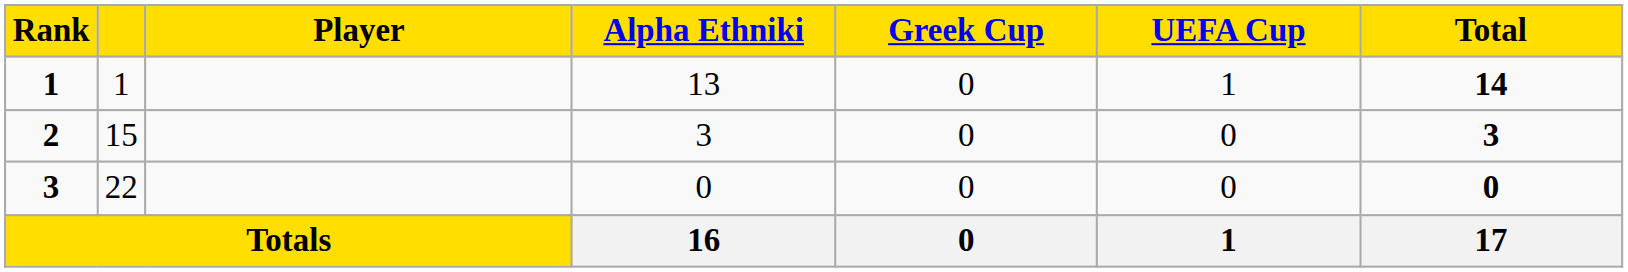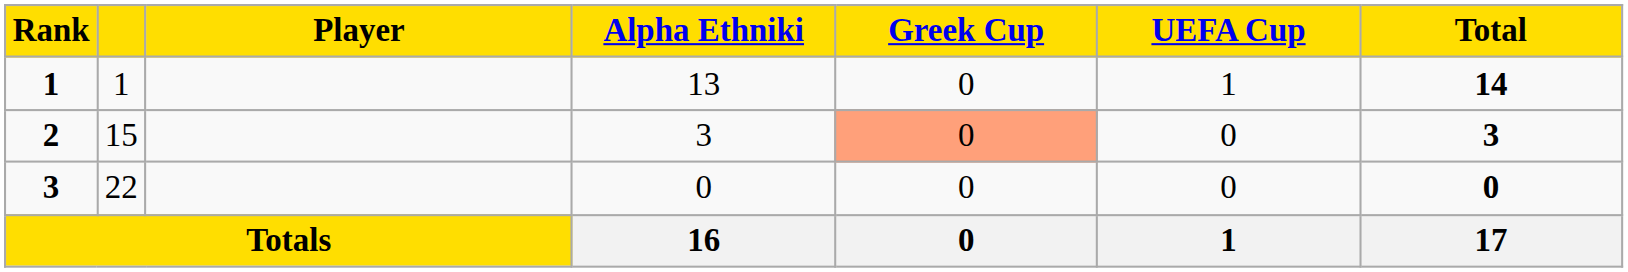(966, 135) no background -> (966, 135) lightsalmon background
